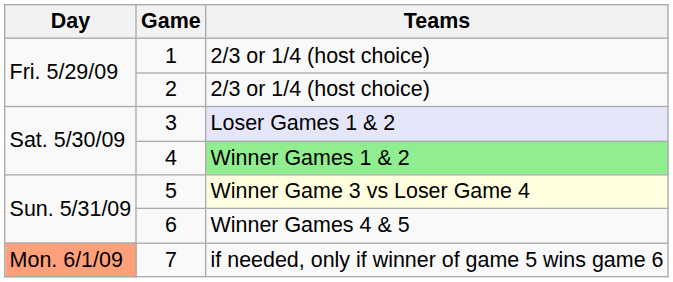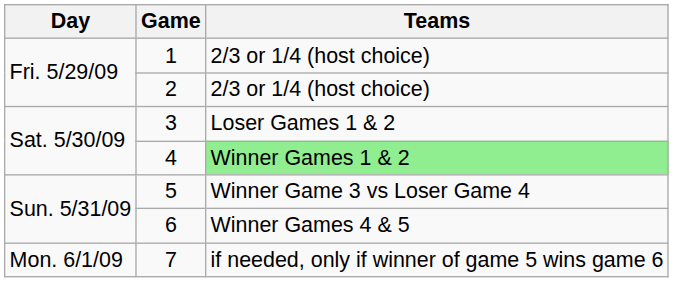(303, 123) lavender background -> (303, 123) no background
(370, 191) lightyellow background -> (370, 191) no background
(66, 259) lightsalmon background -> (66, 259) no background
